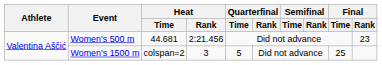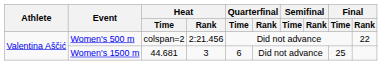(164, 39) 44.681 -> (164, 39) colspan=2
(365, 39) 23 -> (365, 39) 22
(164, 53) colspan=2 -> (164, 53) 44.681
(239, 53) 5 -> (239, 53) 6
